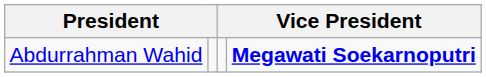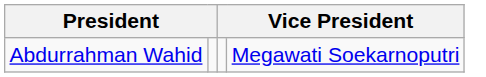(354, 54) bold -> (346, 54) normal
